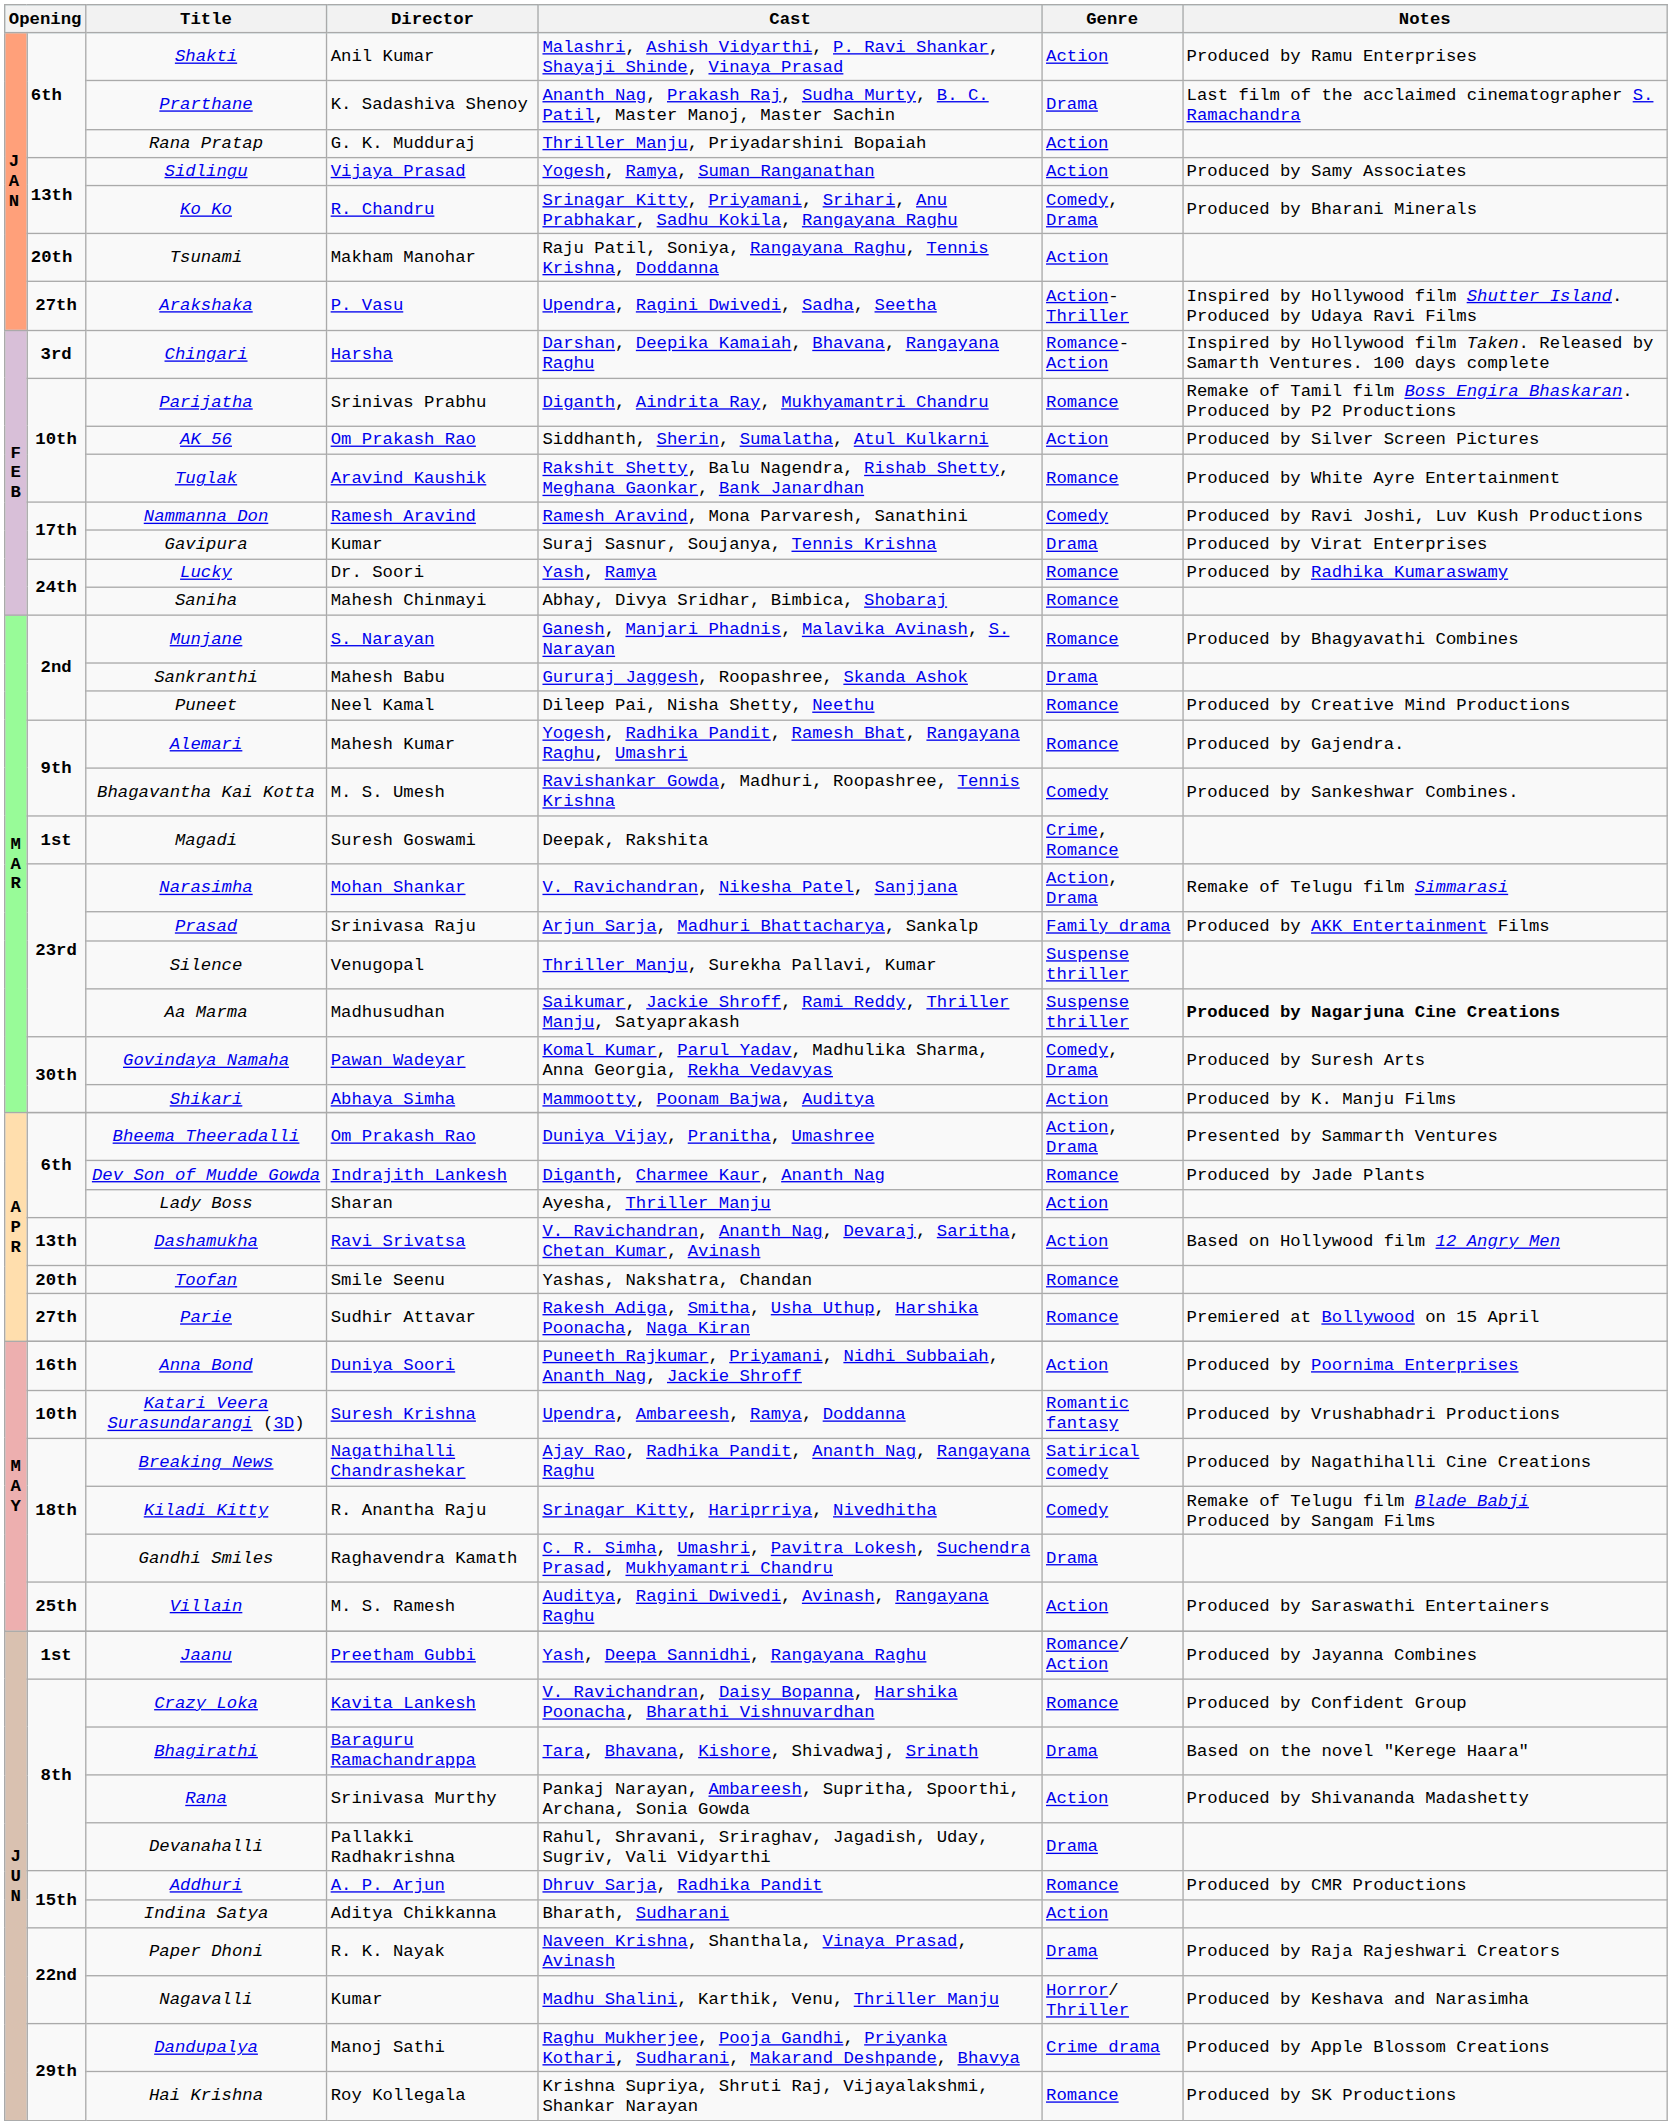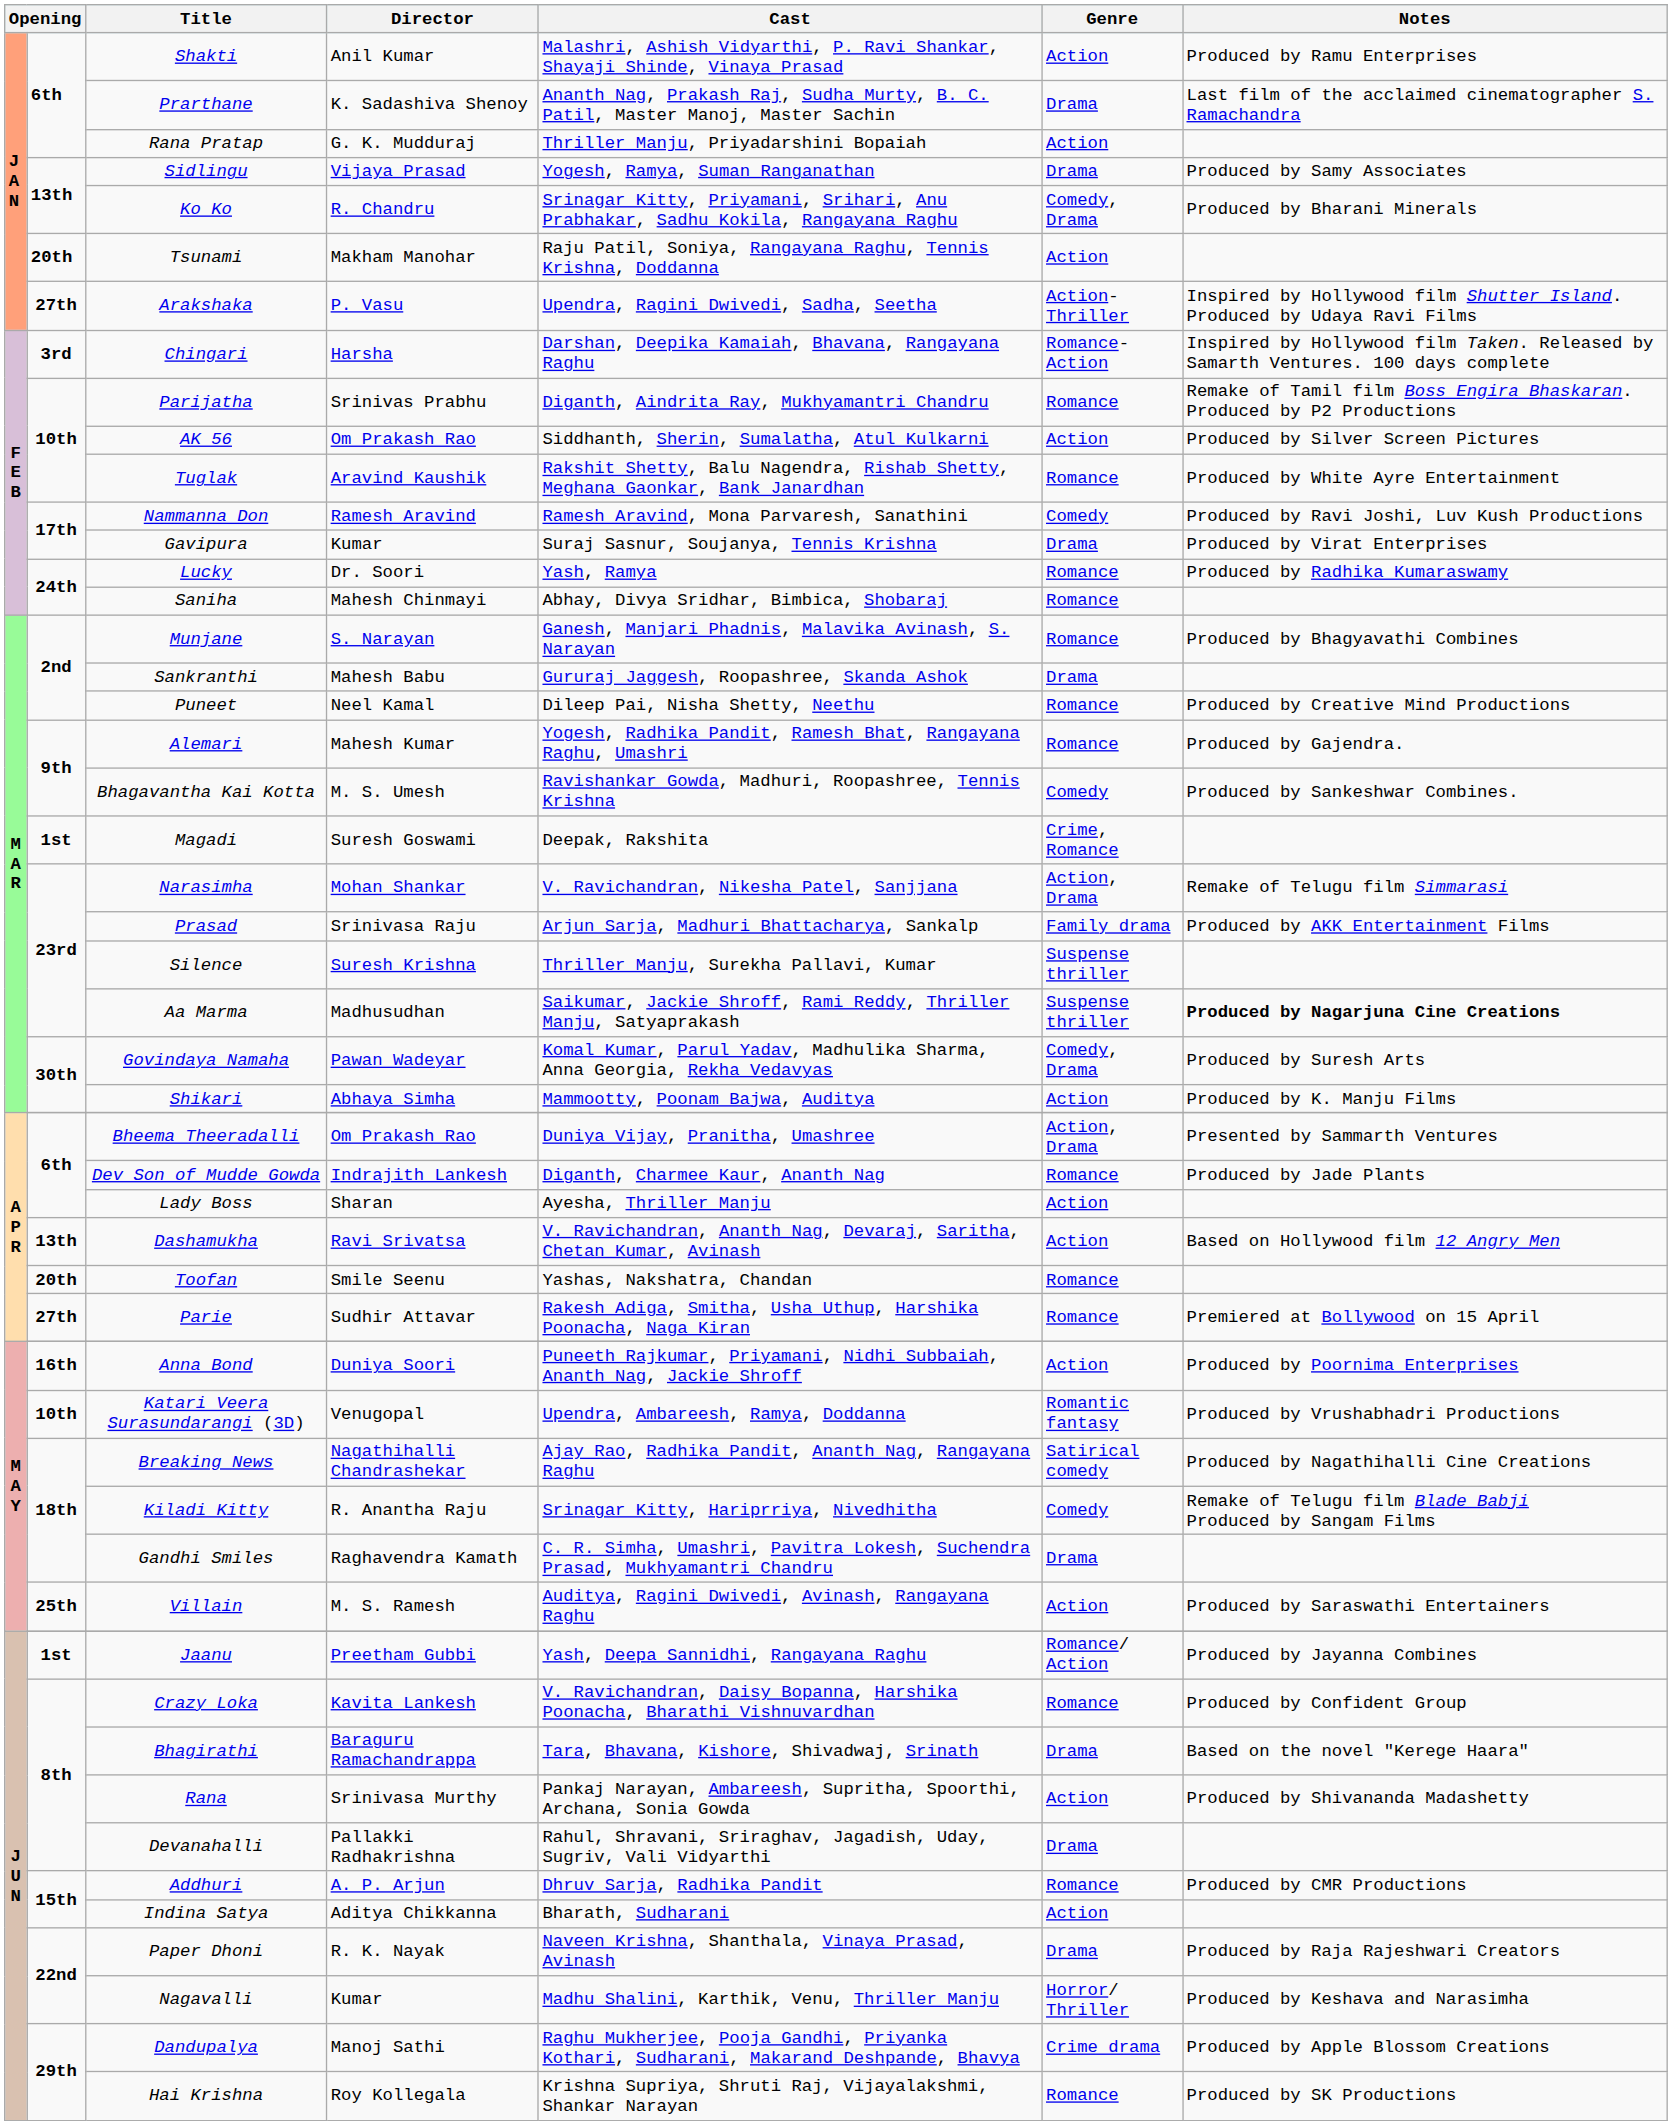(1077, 171) Action -> (1072, 171) Drama
(377, 964) Venugopal -> (403, 964) Suresh Krishna
(403, 1414) Suresh Krishna -> (377, 1414) Venugopal
